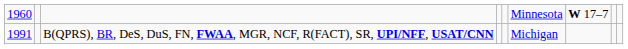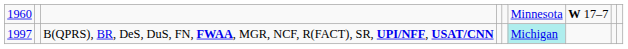(20, 33) 1991 -> (20, 33) 1997
(534, 33) no background -> (534, 33) paleturquoise background
